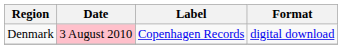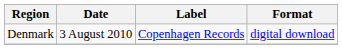(96, 34) pink background -> (96, 34) no background
